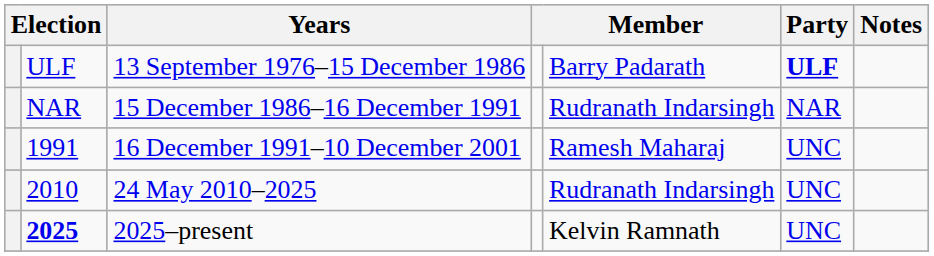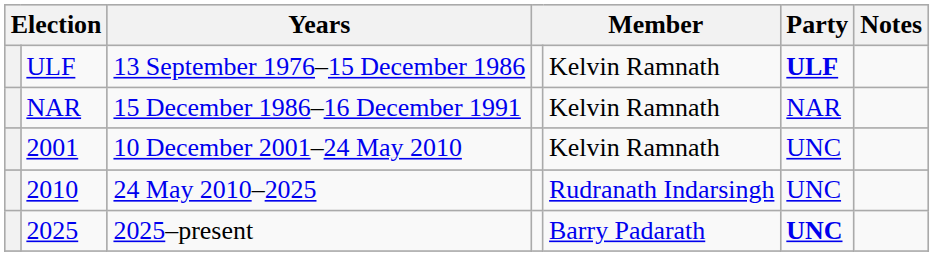(627, 66) Barry Padarath -> (634, 66) Kelvin Ramnath
(662, 107) Rudranath Indarsingh -> (634, 107) Kelvin Ramnath
- row: (317, 148)
+ row: (288, 148)
(52, 230) bold -> (52, 230) normal
(634, 230) Kelvin Ramnath -> (627, 230) Barry Padarath
(814, 230) normal -> (814, 230) bold
